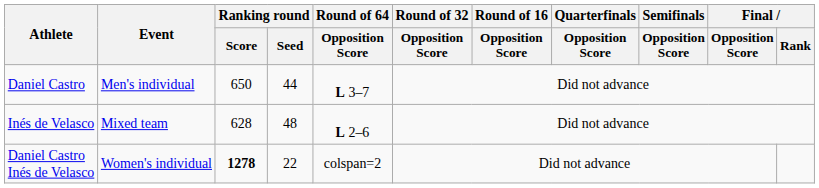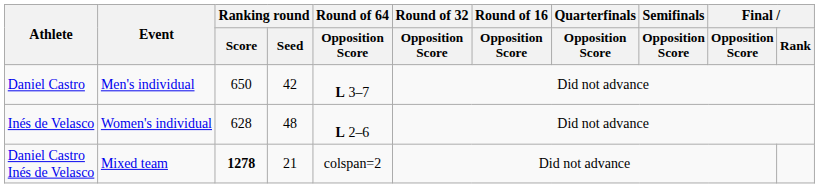(290, 85) 44 -> (290, 85) 42
(134, 124) Mixed team -> (156, 124) Women's individual
(156, 164) Women's individual -> (134, 164) Mixed team
(290, 164) 22 -> (290, 164) 21
